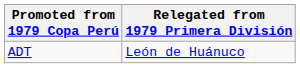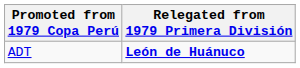(185, 52) normal -> (185, 52) bold
